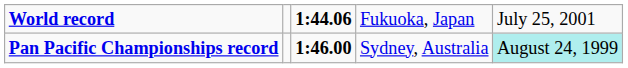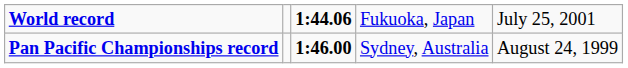(557, 47) paleturquoise background -> (557, 47) no background
